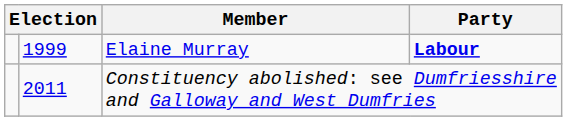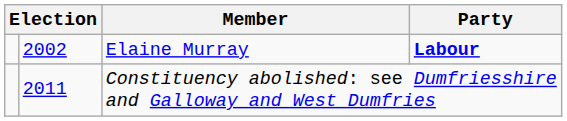(45, 50) 1999 -> (45, 50) 2002
